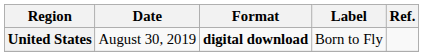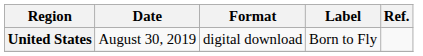(256, 39) bold -> (253, 39) normal
